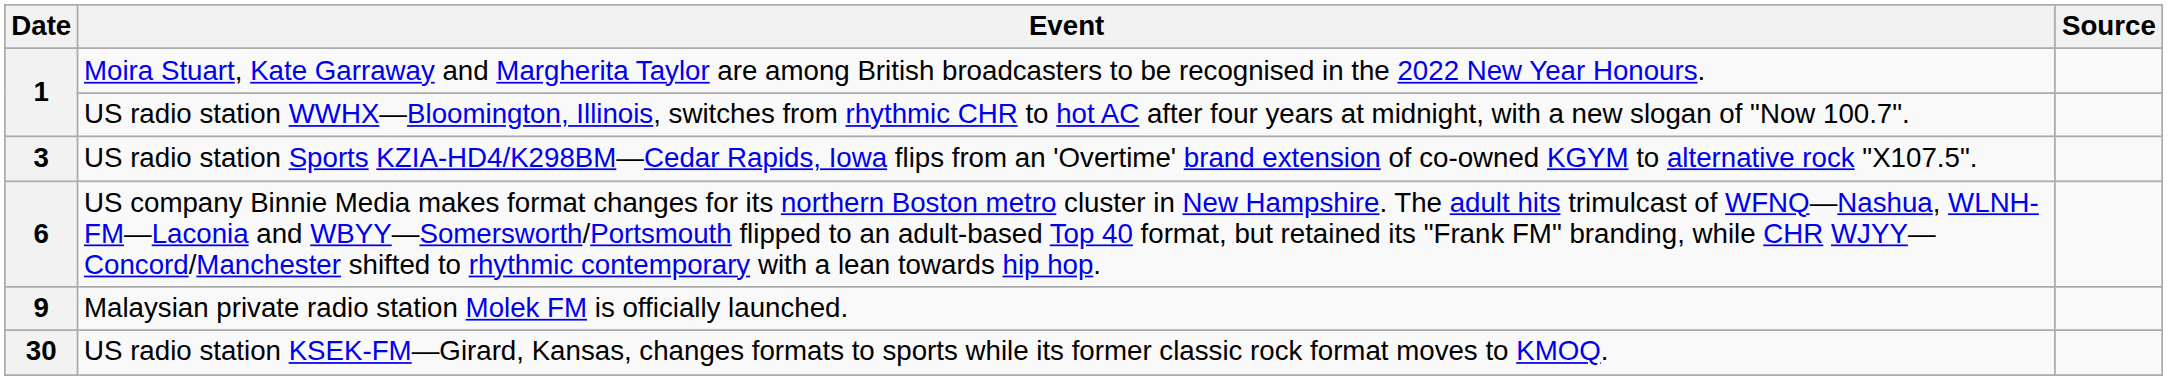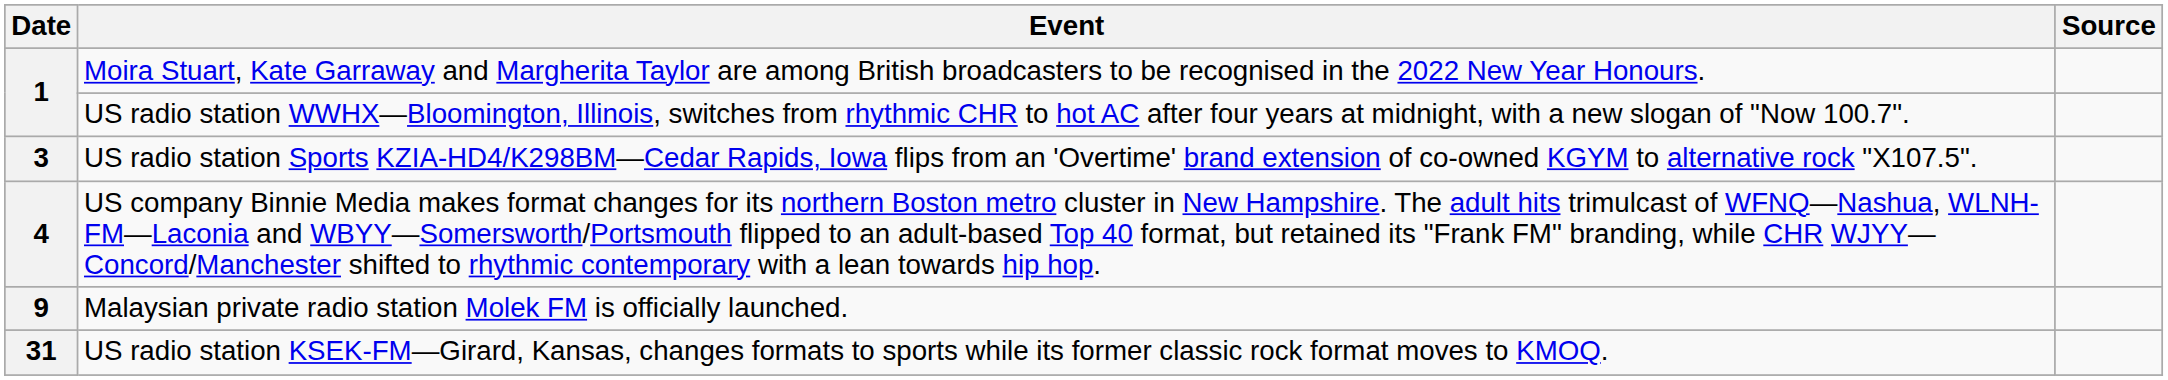(41, 233) 6 -> (41, 233) 4
(41, 352) 30 -> (41, 352) 31
